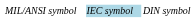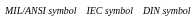(113, 11) lightblue background -> (113, 11) no background
